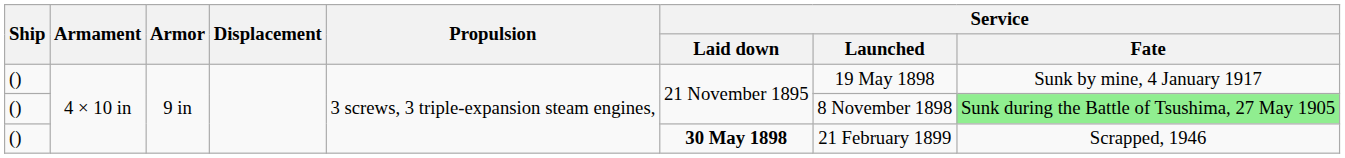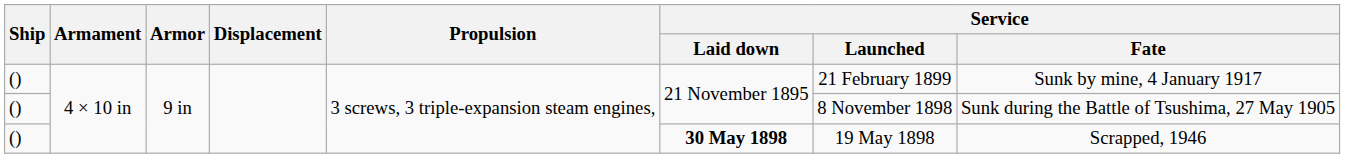(885, 78) 19 May 1898 -> (885, 78) 21 February 1899
(1148, 108) lightgreen background -> (1148, 108) no background
(885, 138) 21 February 1899 -> (885, 138) 19 May 1898
